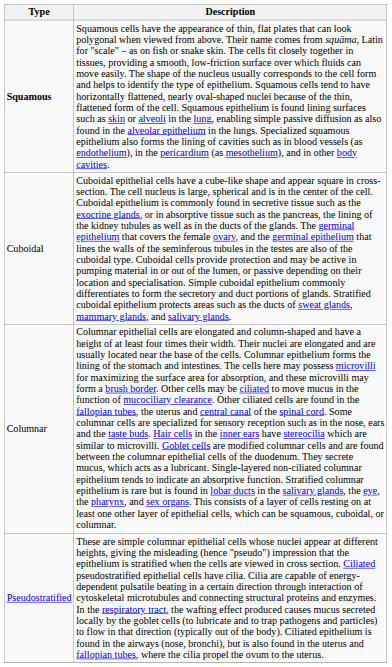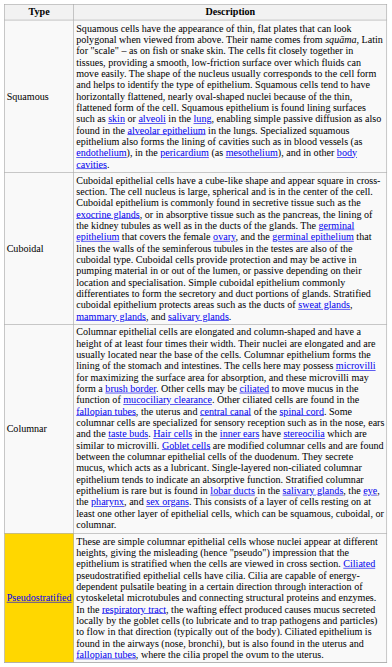(29, 96) bold -> (28, 96) normal
(39, 598) no background -> (39, 598) gold background
